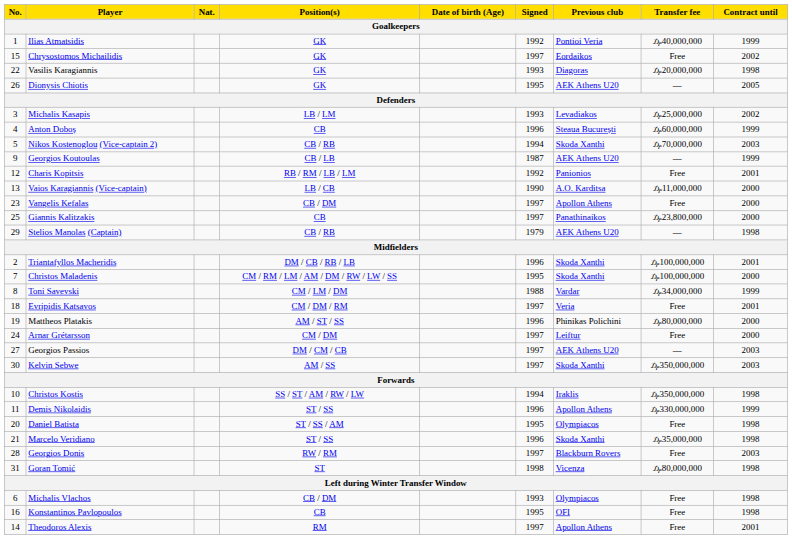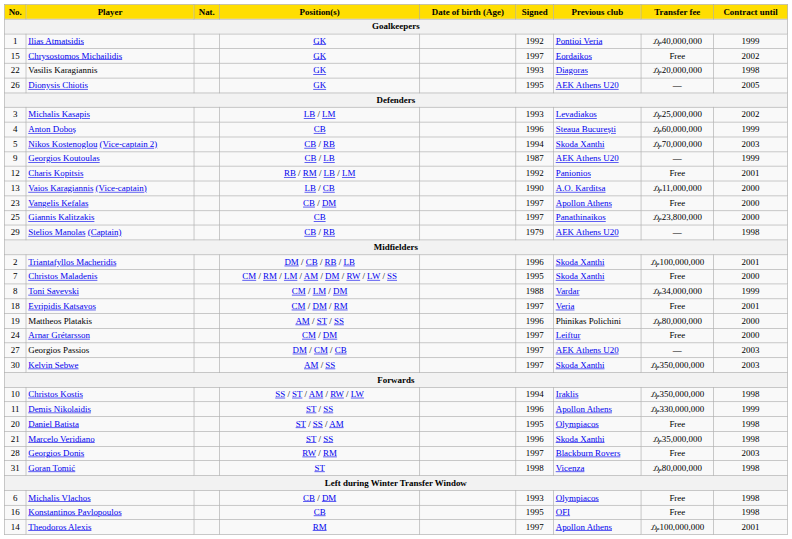(677, 277) ₯100,000,000 -> (677, 277) Free
(677, 527) Free -> (677, 527) ₯100,000,000
